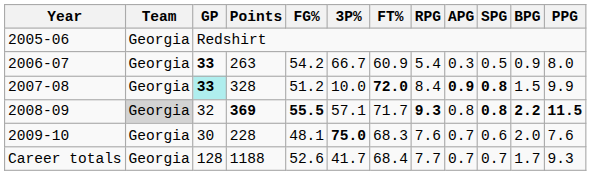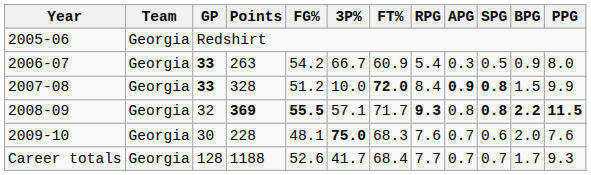(205, 88) paleturquoise background -> (205, 88) no background
(159, 111) lightgrey background -> (159, 111) no background
